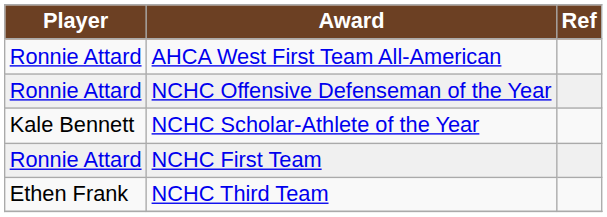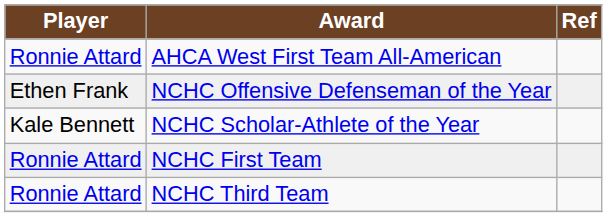(76, 90) Ronnie Attard -> (69, 90) Ethen Frank
(69, 194) Ethen Frank -> (76, 194) Ronnie Attard
